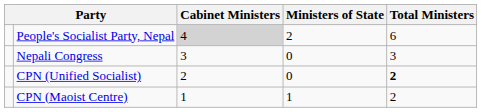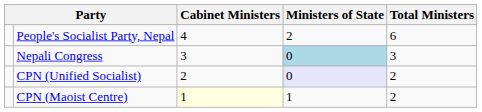(184, 35) lightgrey background -> (184, 35) no background
(289, 55) no background -> (289, 55) lightblue background
(289, 76) no background -> (289, 76) lavender background
(393, 76) bold -> (393, 76) normal
(184, 96) no background -> (184, 96) lightyellow background
